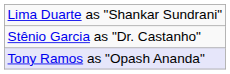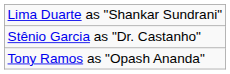(106, 58) lavender background -> (106, 58) no background
